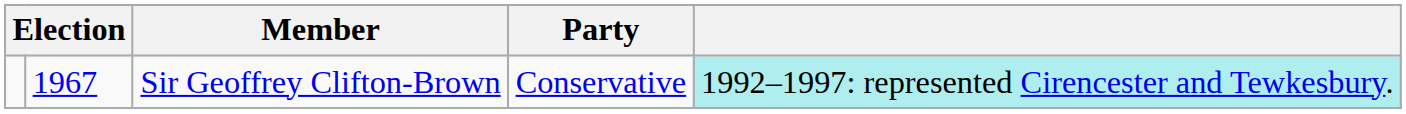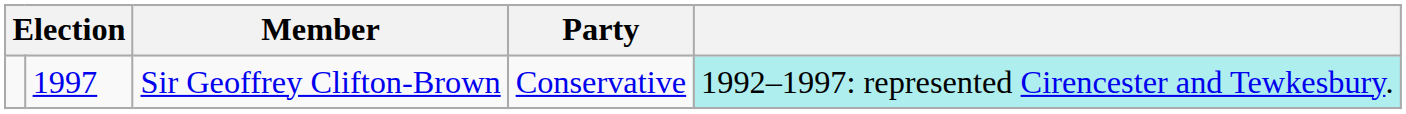(65, 81) 1967 -> (65, 81) 1997
